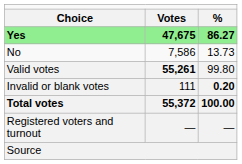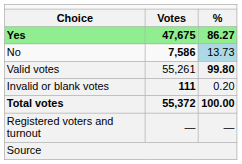(182, 52) normal -> (182, 52) bold
(221, 52) no background -> (221, 52) lightblue background
(179, 69) bold -> (179, 69) normal
(221, 69) normal -> (221, 69) bold
(187, 87) normal -> (187, 87) bold
(224, 87) bold -> (224, 87) normal
